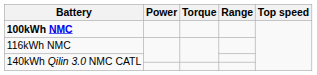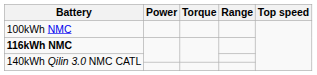(40, 29) bold -> (39, 29) normal
(39, 45) normal -> (39, 45) bold
